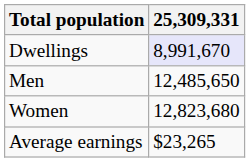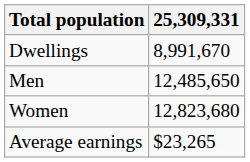(192, 50) lavender background -> (192, 50) no background
